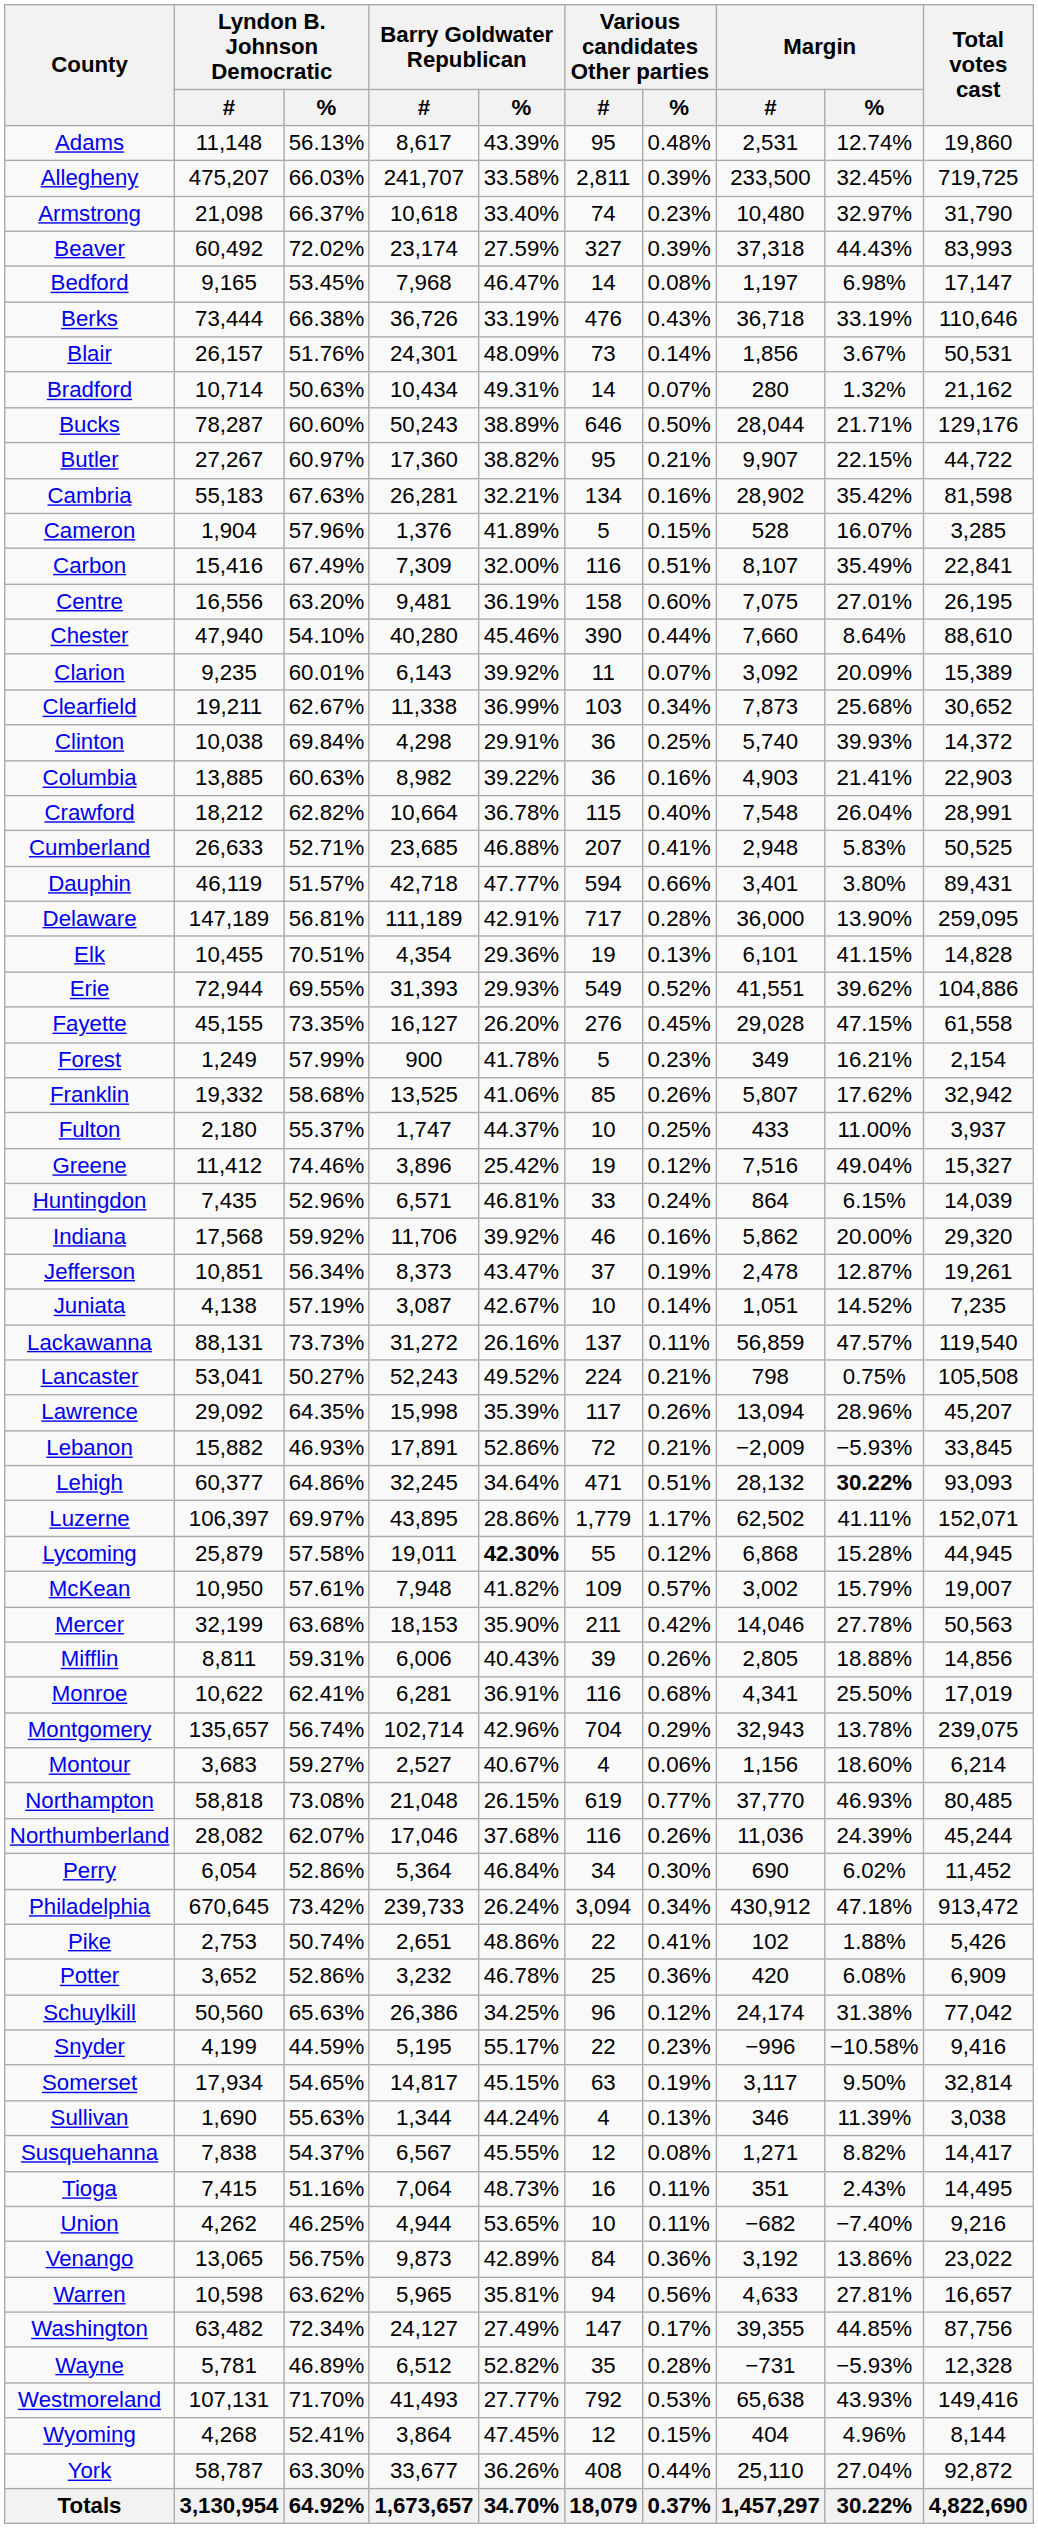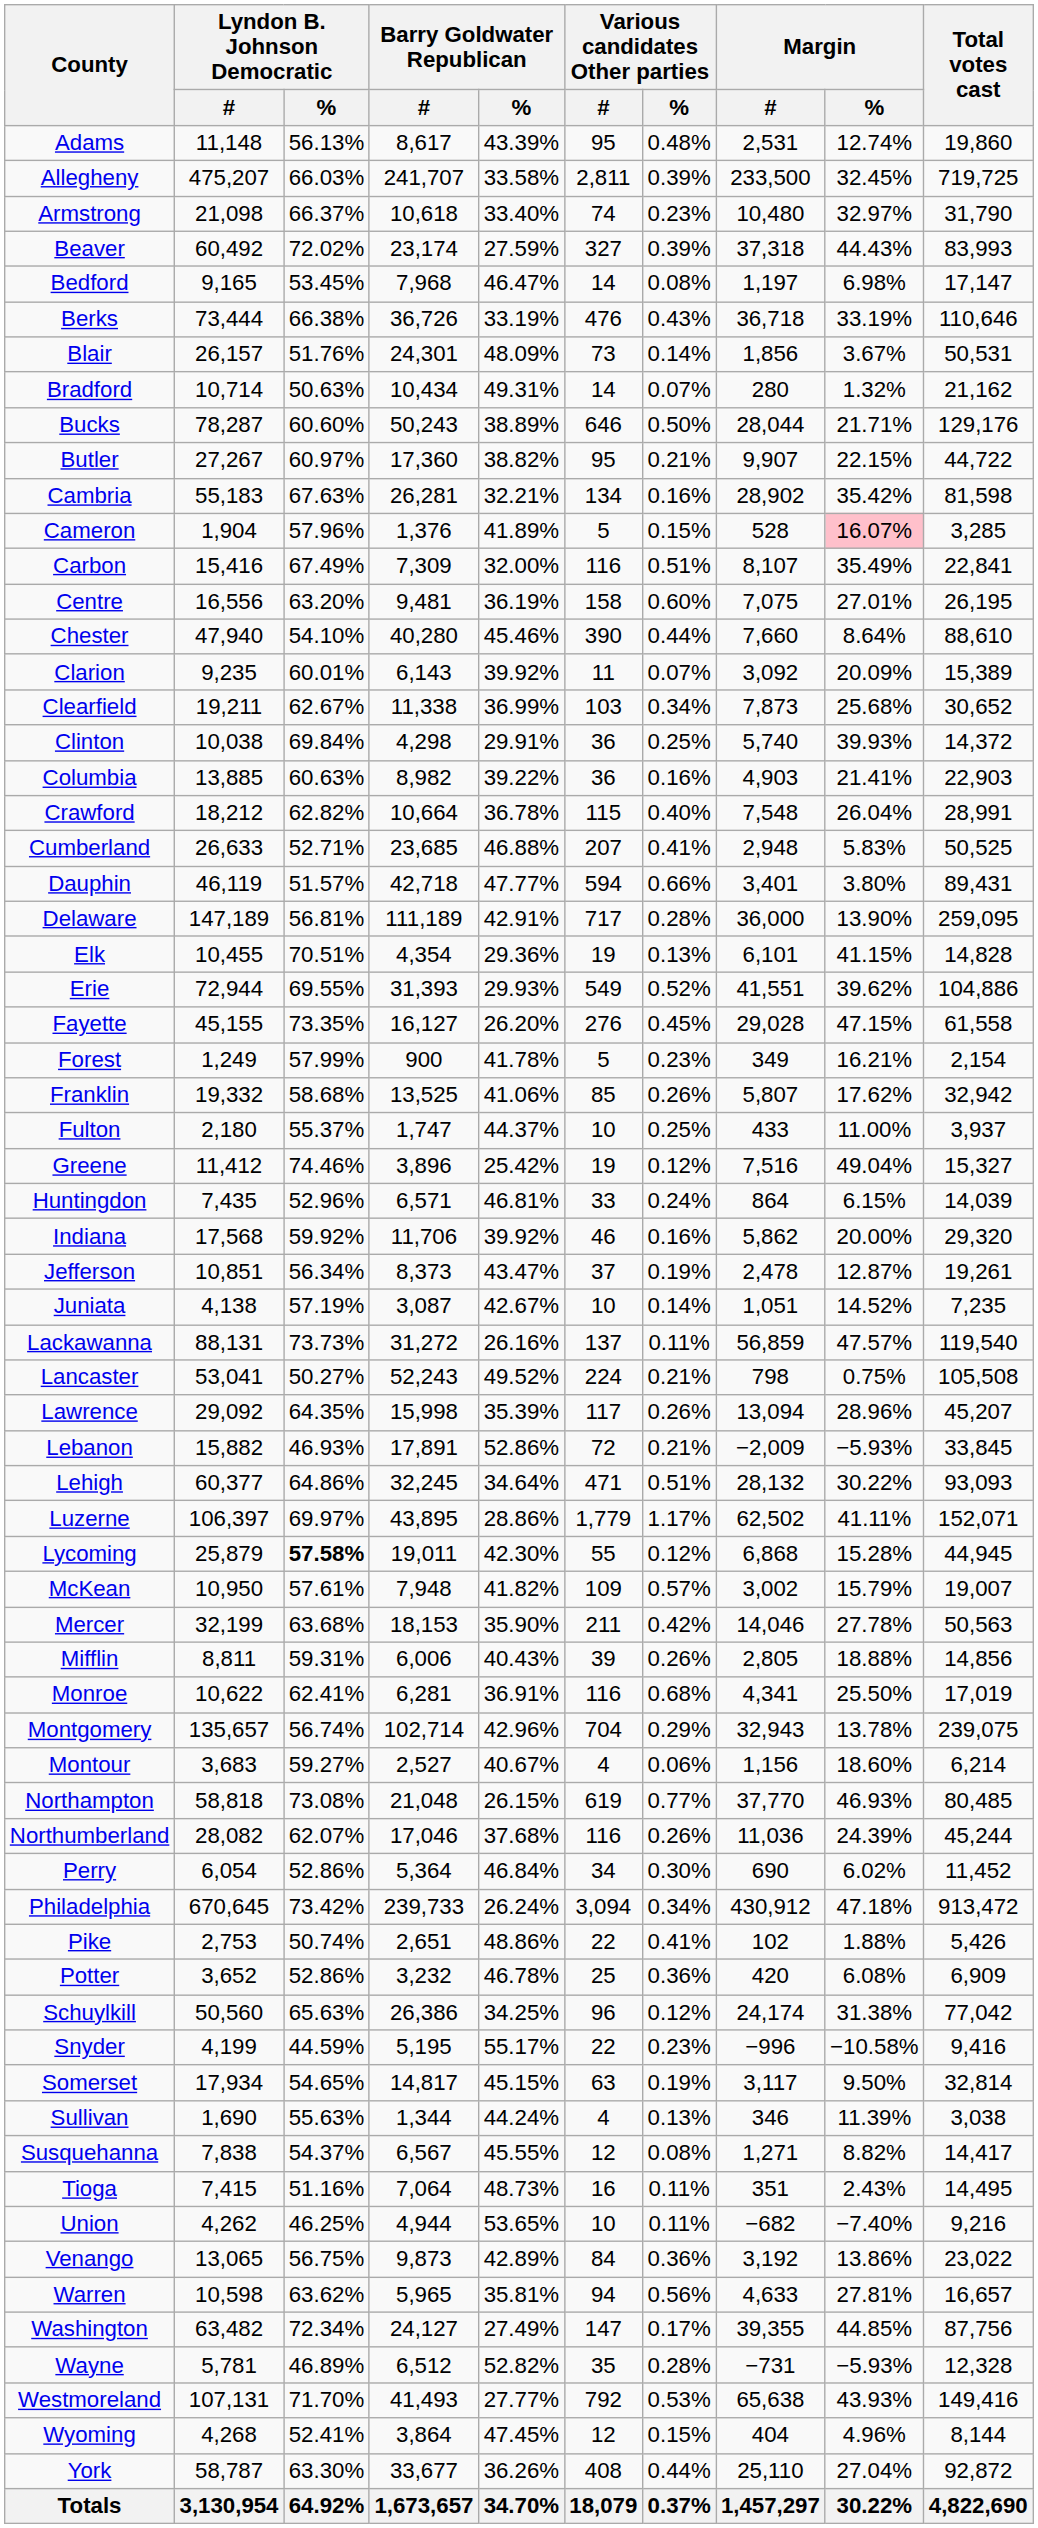(874, 530) no background -> (874, 530) pink background
(874, 1483) bold -> (874, 1483) normal
(326, 1553) normal -> (326, 1553) bold
(521, 1553) bold -> (521, 1553) normal
